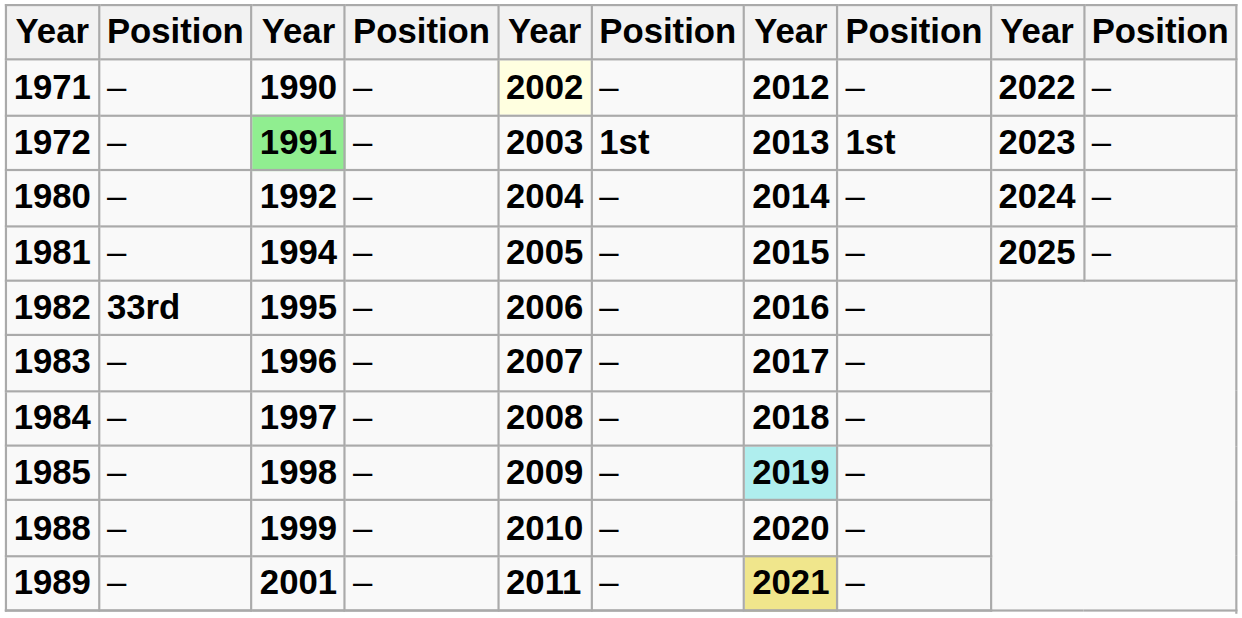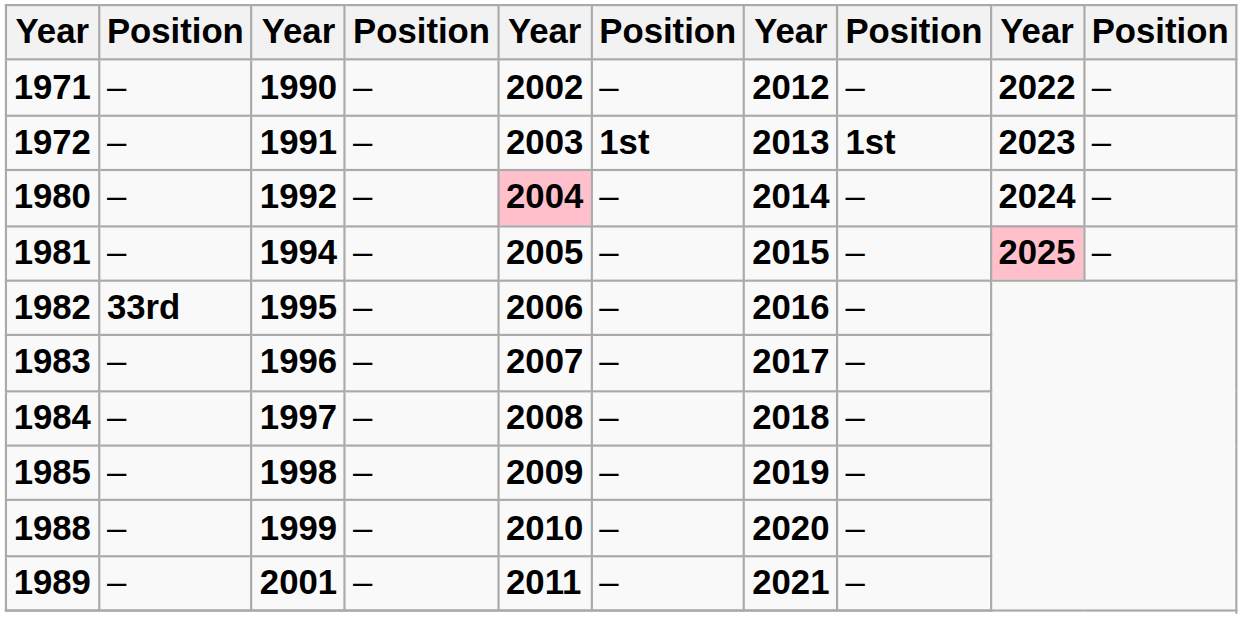(545, 87) lightyellow background -> (545, 87) no background
(298, 142) lightgreen background -> (298, 142) no background
(545, 197) no background -> (545, 197) pink background
(1037, 252) no background -> (1037, 252) pink background
(791, 472) paleturquoise background -> (791, 472) no background
(791, 582) khaki background -> (791, 582) no background
